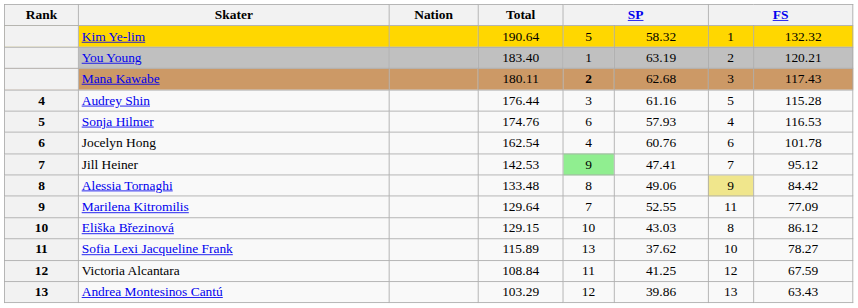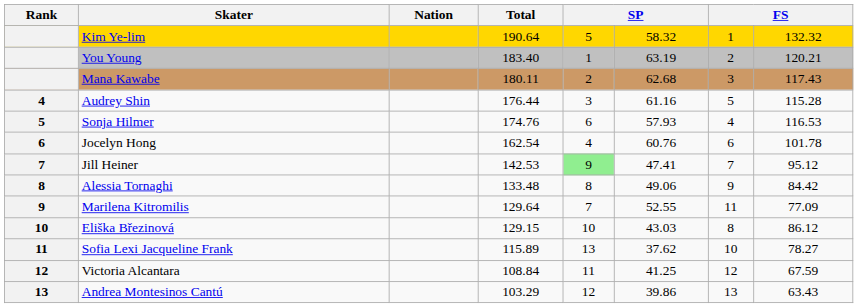(589, 79) bold -> (589, 79) normal
(731, 185) khaki background -> (731, 185) no background
